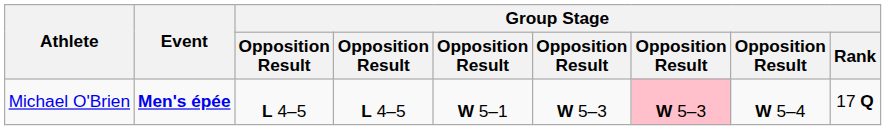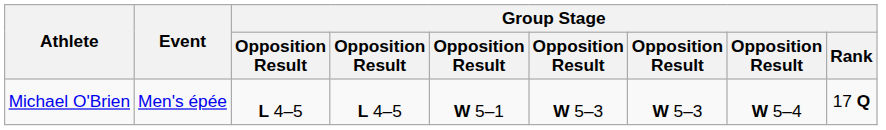(184, 102) bold -> (182, 102) normal
(681, 112) pink background -> (677, 112) no background
